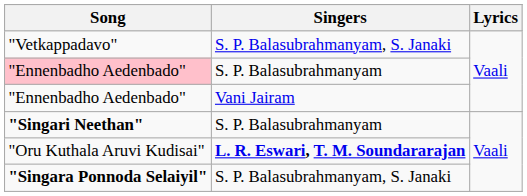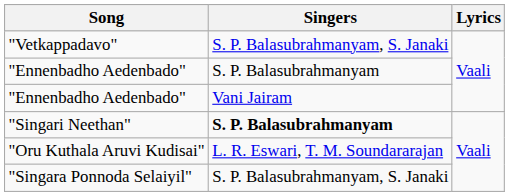(97, 71) pink background -> (97, 71) no background
(76, 124) bold -> (70, 124) normal
(298, 124) normal -> (303, 124) bold
(340, 151) bold -> (328, 151) normal
(108, 177) bold -> (100, 177) normal
